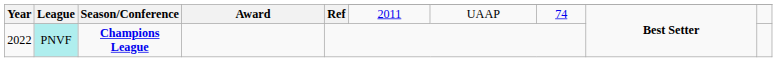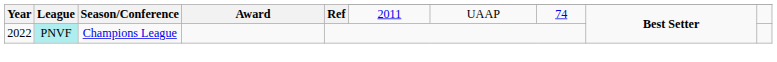(130, 40) bold -> (130, 33) normal
